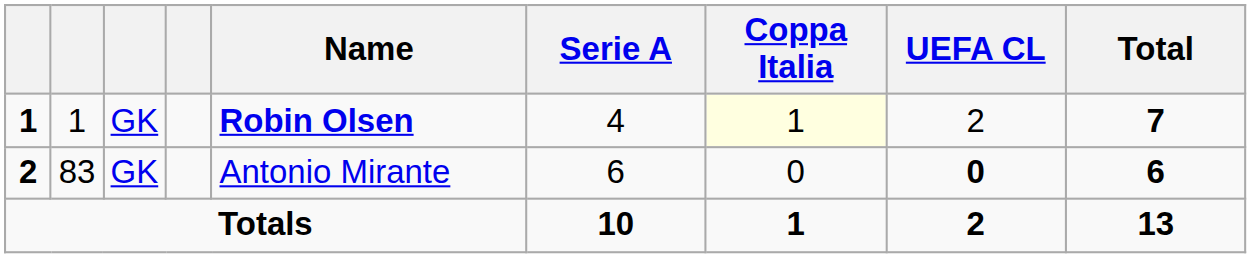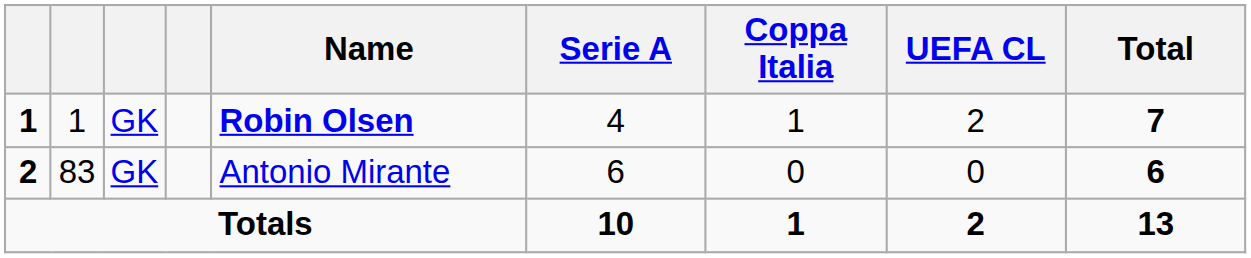(796, 119) lightyellow background -> (796, 119) no background
(976, 172) bold -> (976, 172) normal
